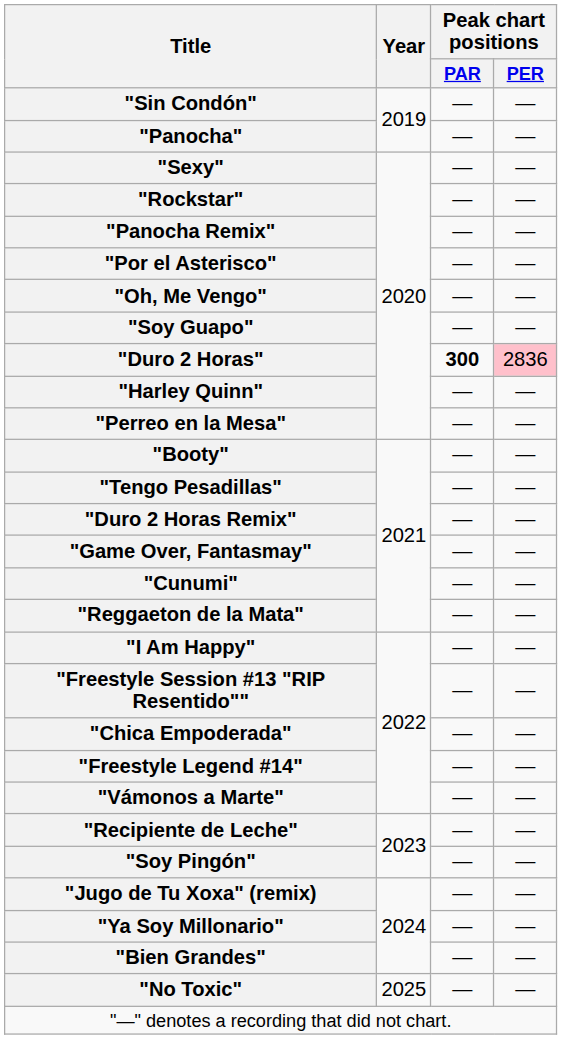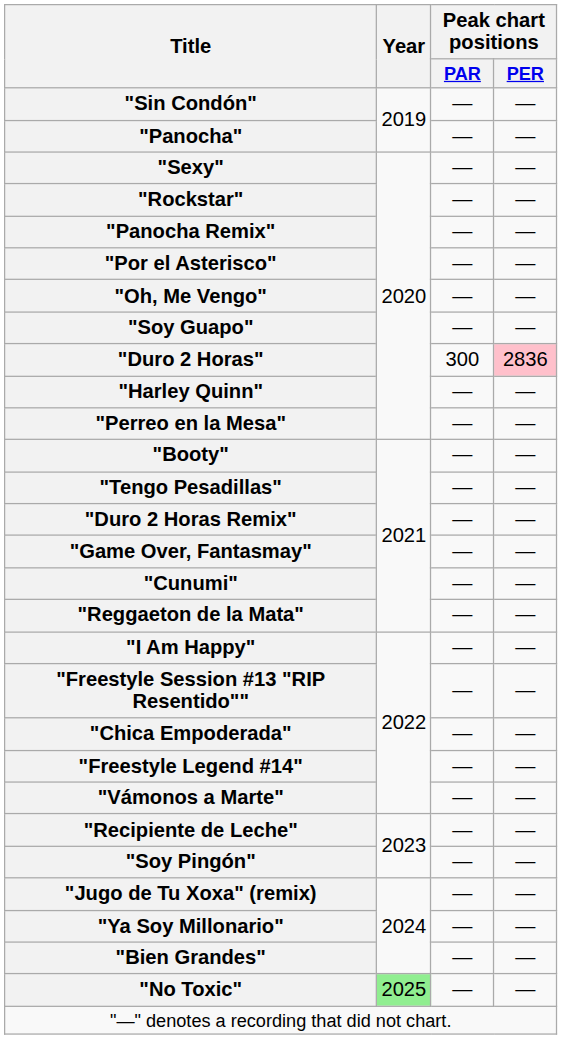(462, 359) bold -> (462, 359) normal
(404, 989) no background -> (404, 989) lightgreen background
